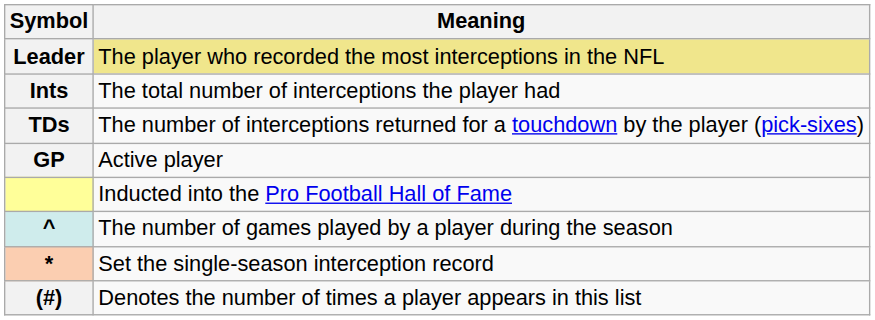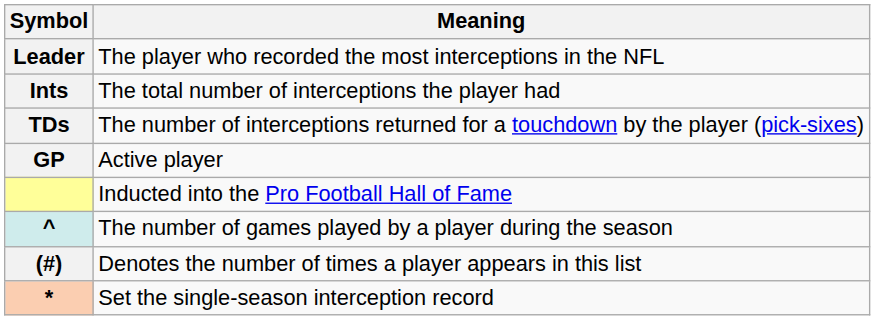(381, 56) khaki background -> (381, 56) no background
rows swapped: (49, 263) <-> (49, 297)
